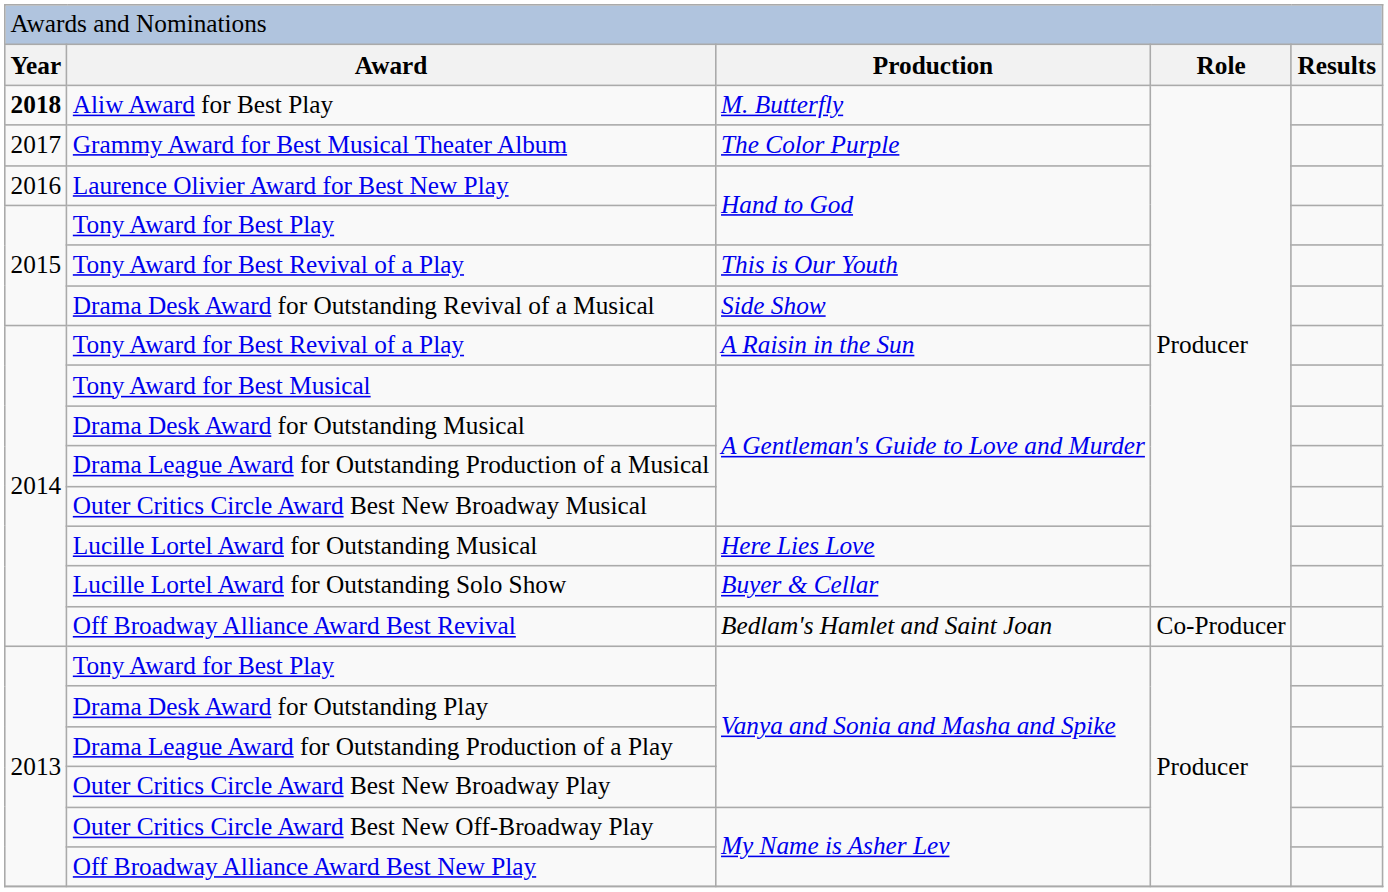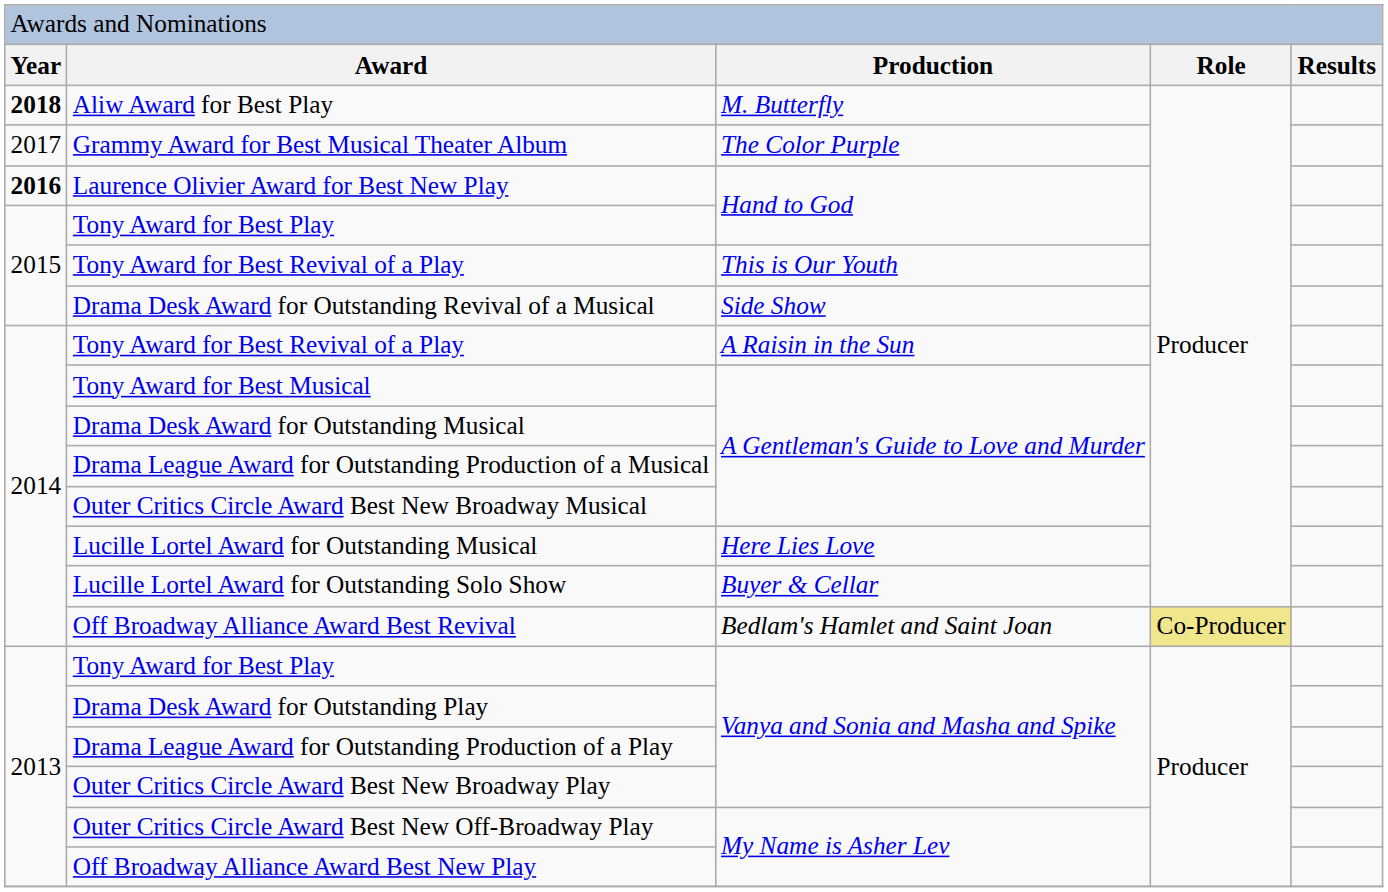(36, 184) normal -> (36, 184) bold
(1221, 625) no background -> (1221, 625) khaki background
